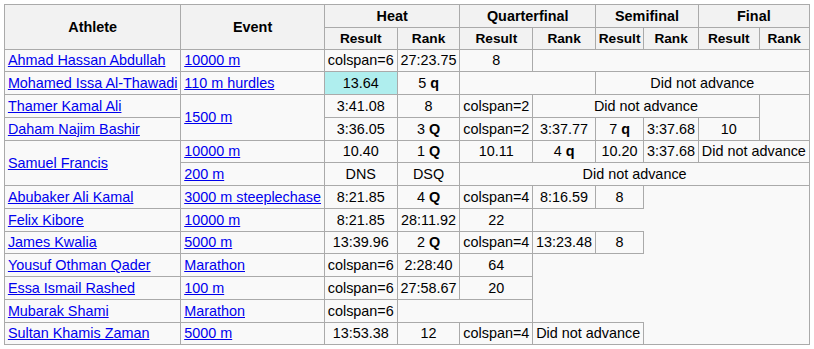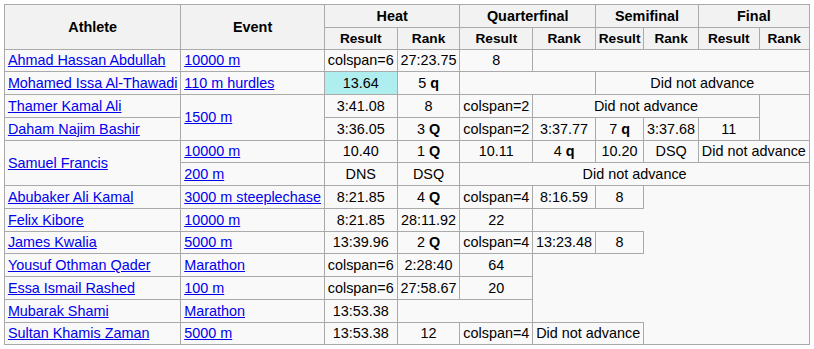(729, 129) 10 -> (729, 129) 11
(671, 151) 3:37.68 -> (671, 151) DSQ
(361, 311) colspan=6 -> (361, 311) 13:53.38
